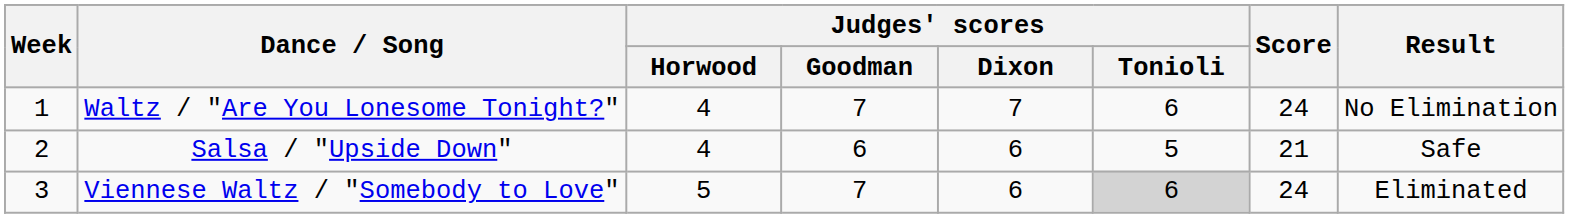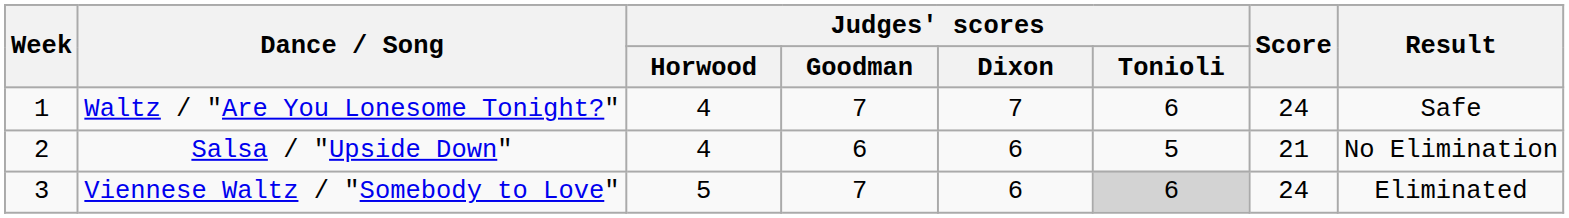(1451, 109) No Elimination -> (1451, 109) Safe
(1451, 150) Safe -> (1451, 150) No Elimination
